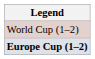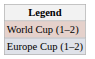(47, 46) bold -> (45, 46) normal
